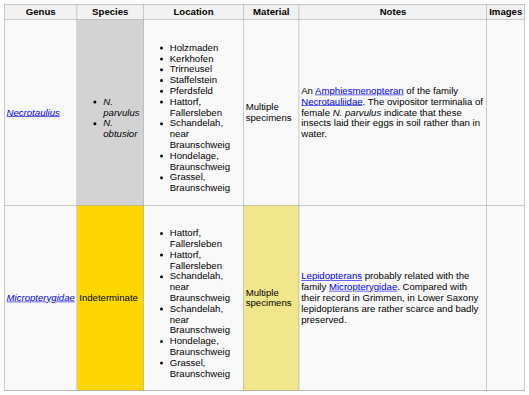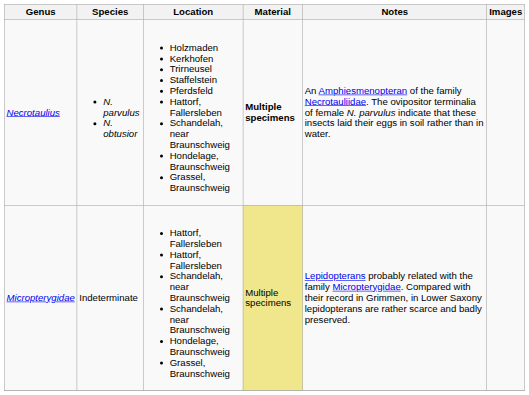(110, 118) lightgrey background -> (110, 118) no background
(269, 112) normal -> (270, 112) bold
(109, 298) gold background -> (109, 298) no background
